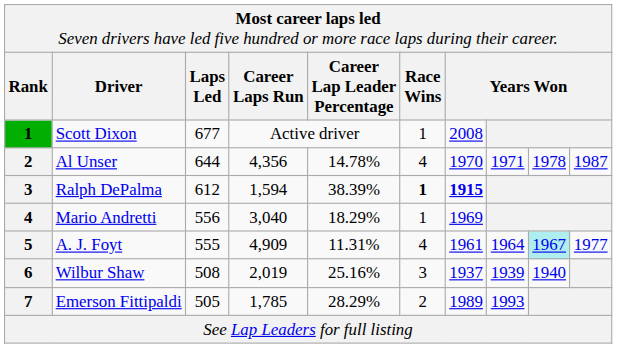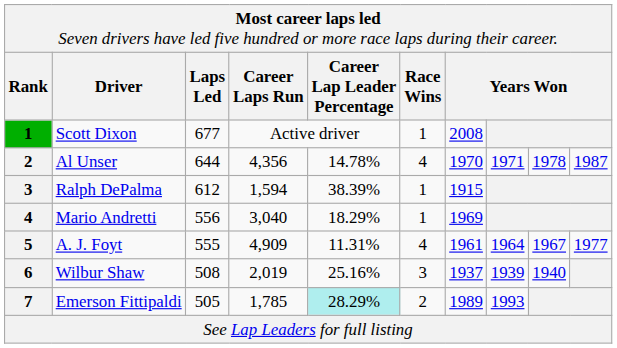(423, 189) bold -> (423, 189) normal
(466, 189) bold -> (466, 189) normal
(549, 245) paleturquoise background -> (549, 245) no background
(354, 301) no background -> (354, 301) paleturquoise background
